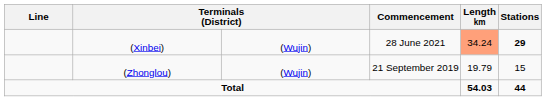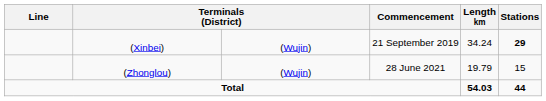(415, 42) 28 June 2021 -> (415, 42) 21 September 2019
(480, 42) lightsalmon background -> (480, 42) no background
(415, 67) 21 September 2019 -> (415, 67) 28 June 2021
